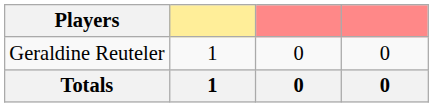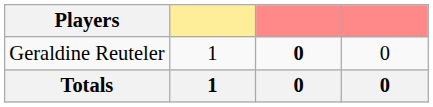(299, 53) normal -> (299, 53) bold
